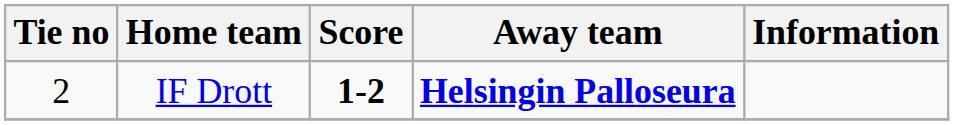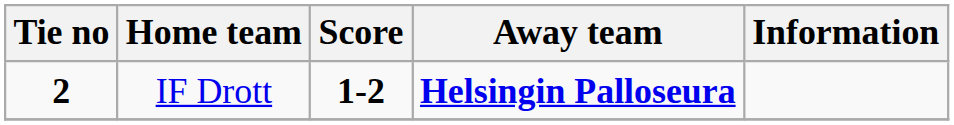(61, 89) normal -> (61, 89) bold
